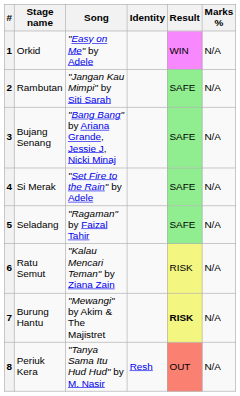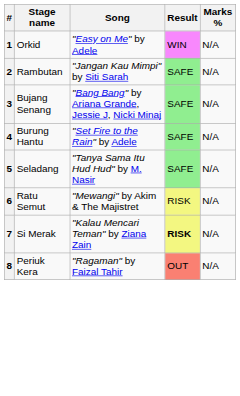- column: (147, 17)
(36, 186) Si Merak -> (33, 136) Burung Hantu
(93, 224) "Ragaman" by Faizal Tahir -> (108, 169) "Tanya Sama Itu Hud Hud" by M. Nasir
(91, 268) "Kalau Mencari Teman" by Ziana Zain -> (114, 201) "Mewangi" by Akim & The Majistret
(33, 317) Burung Hantu -> (36, 234) Si Merak
(91, 317) "Mewangi" by Akim & The Majistret -> (109, 234) "Kalau Mencari Teman" by Ziana Zain
(96, 367) "Tanya Sama Itu Hud Hud" by M. Nasir -> (104, 266) "Ragaman" by Faizal Tahir
